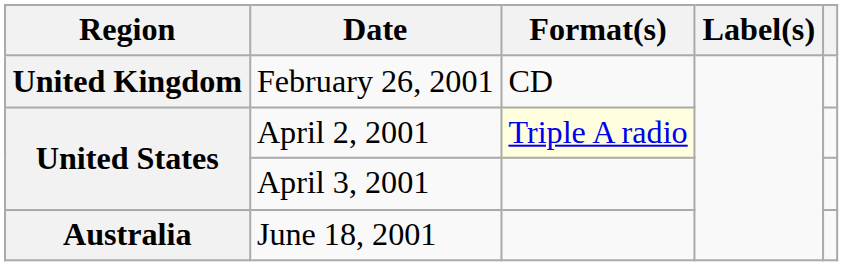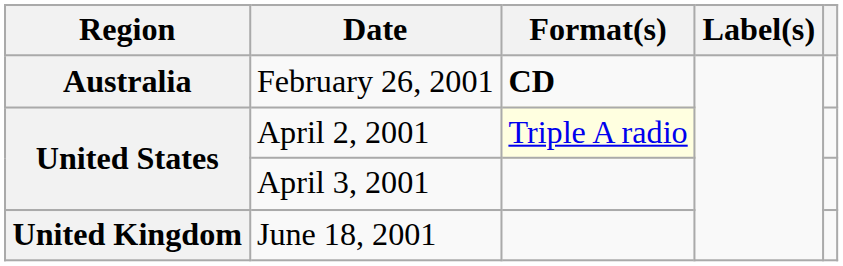(127, 81) United Kingdom -> (127, 81) Australia
(531, 81) normal -> (532, 81) bold
(127, 234) Australia -> (127, 234) United Kingdom
